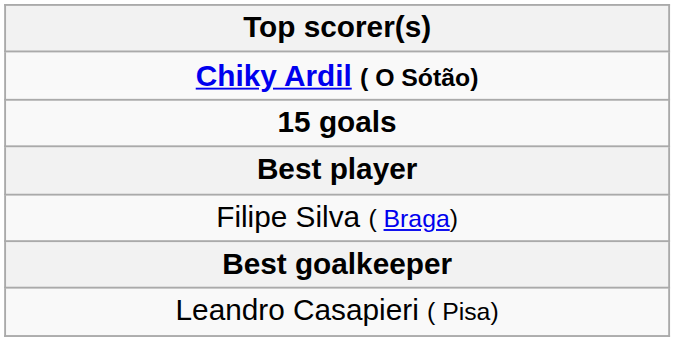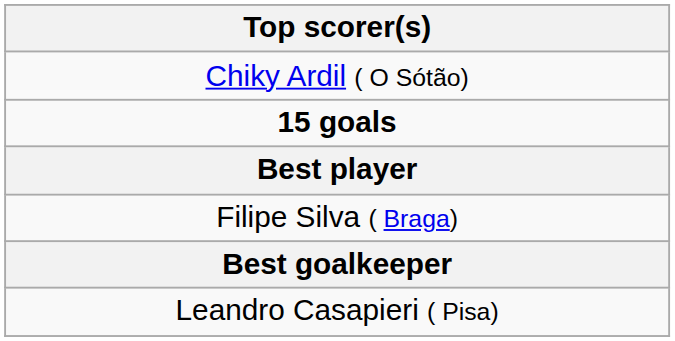(337, 75) bold -> (337, 75) normal
